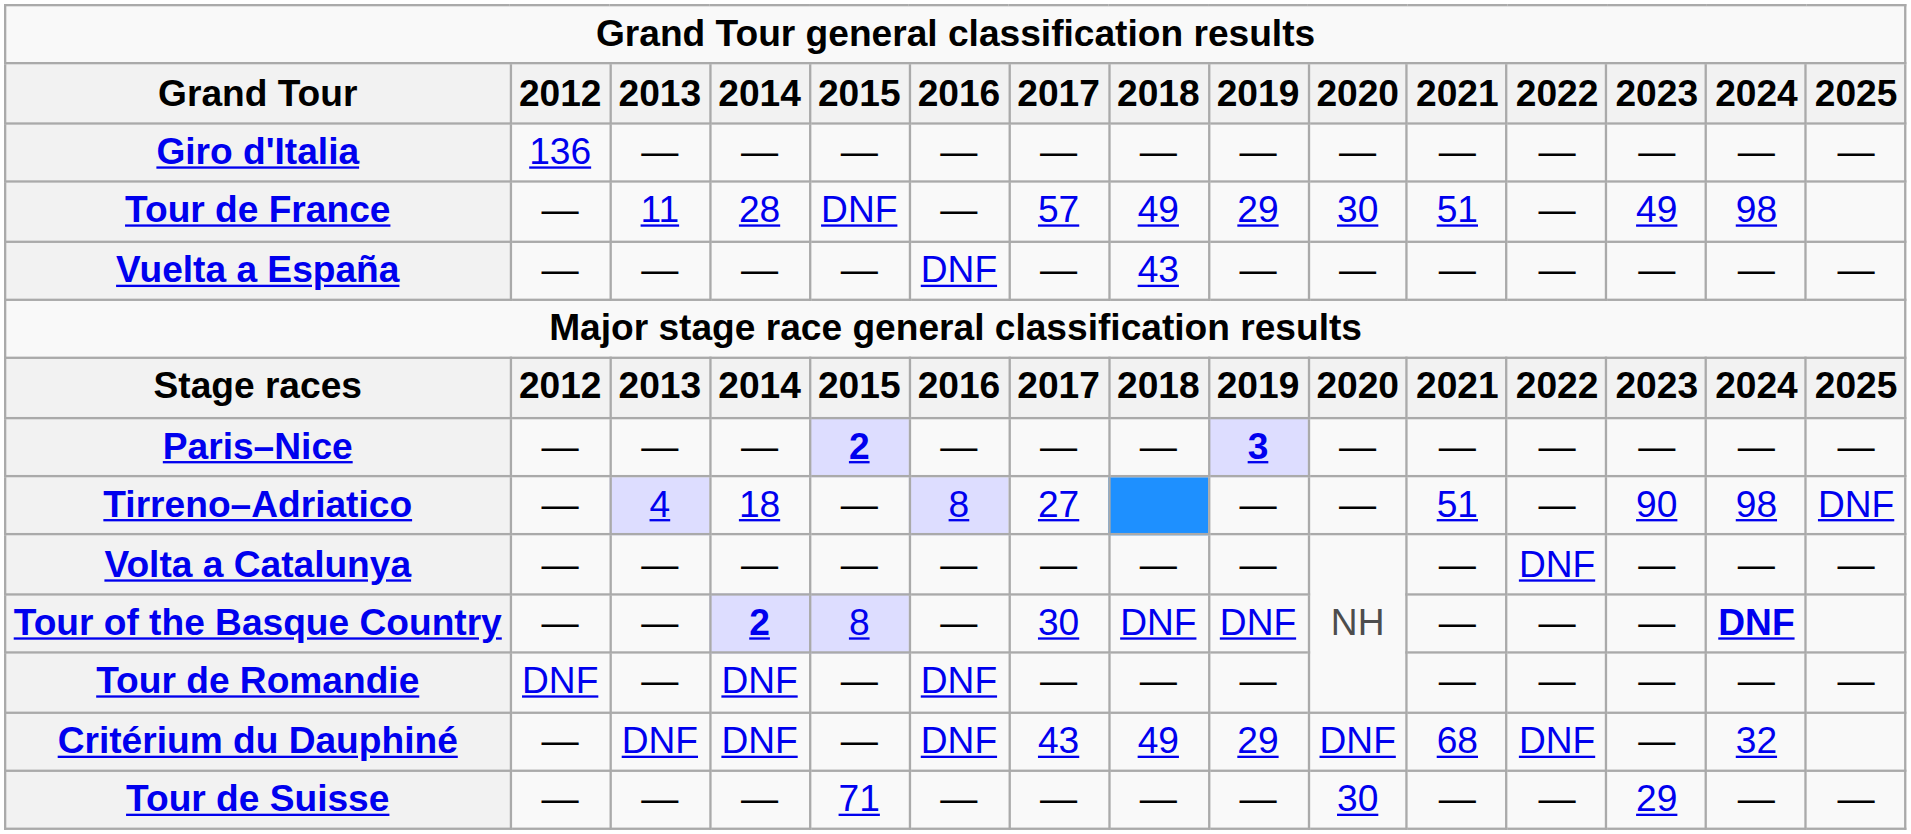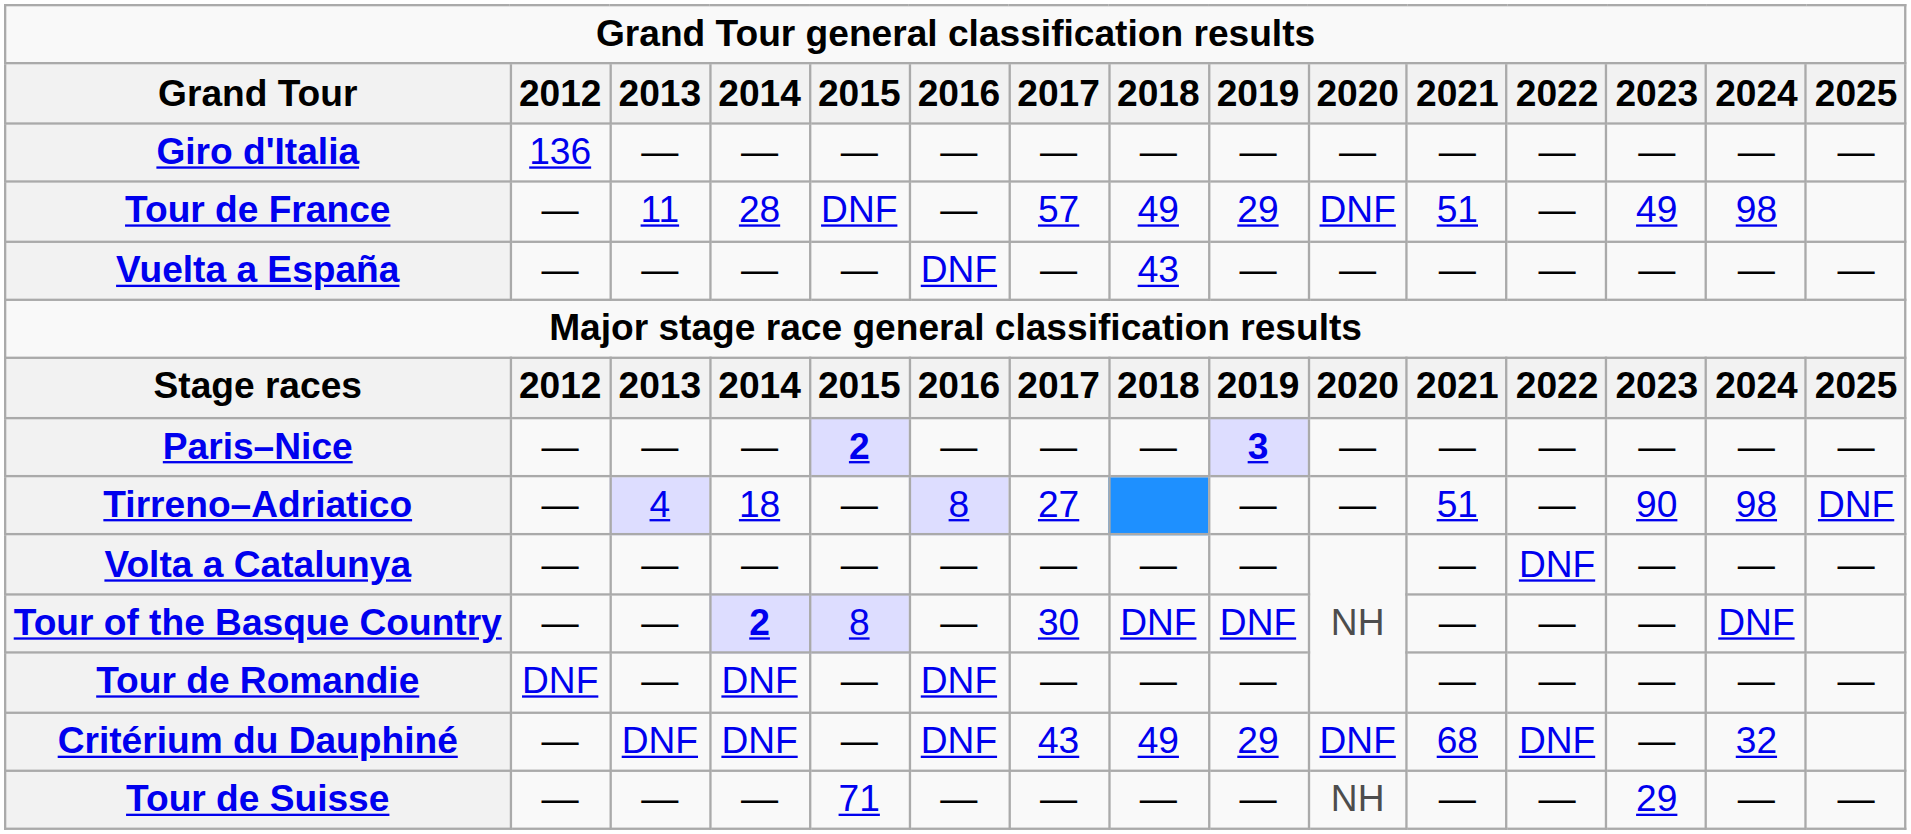(1358, 210) 30 -> (1358, 210) DNF
(1756, 622) bold -> (1756, 622) normal
(1358, 799) 30 -> (1358, 799) NH
